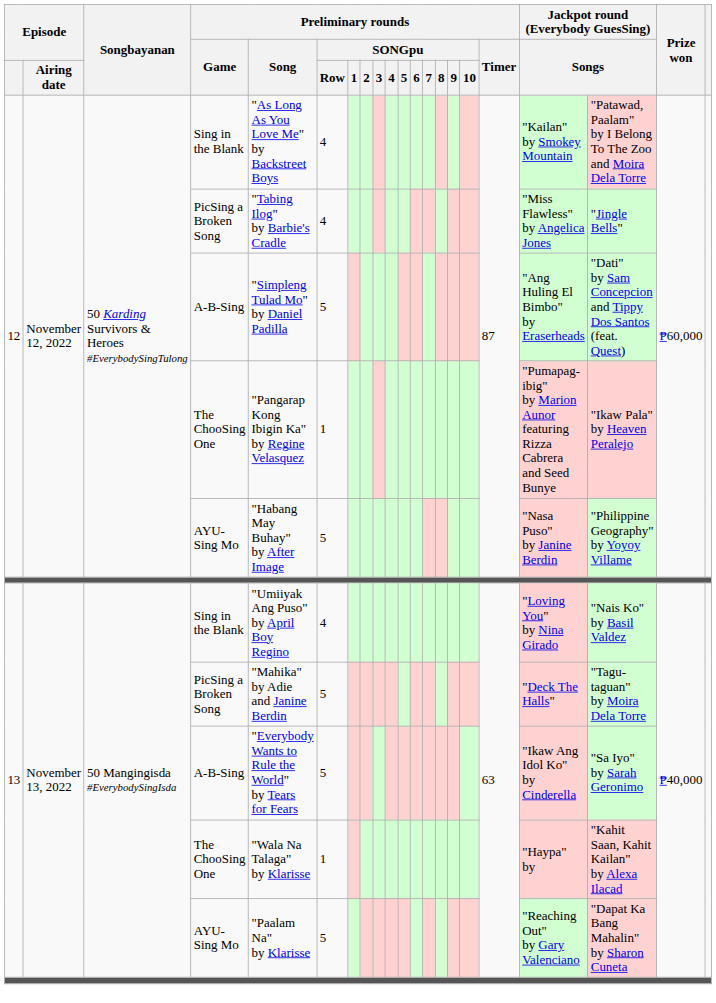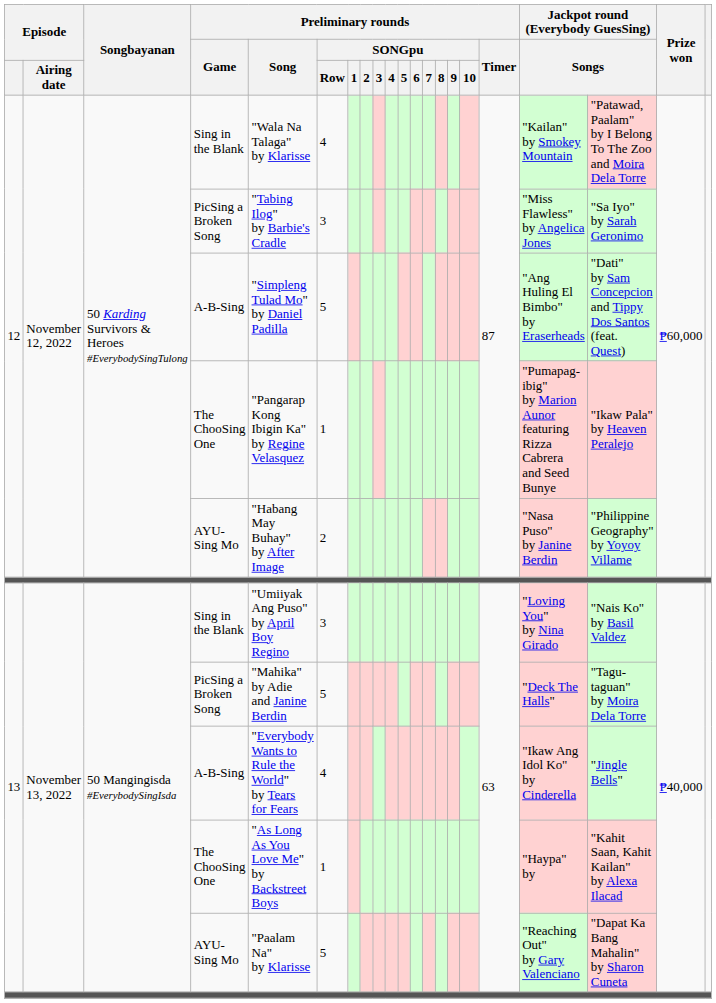(279, 142) "As Long As You Love Me" by Backstreet Boys -> (281, 142) "Wala Na Talaga" by Klarisse
(323, 220) 4 -> (323, 220) 3
(609, 220) "Jingle Bells" -> (617, 220) "Sa Iyo" by Sarah Geronimo
(323, 537) 5 -> (323, 537) 2
(323, 622) 4 -> (323, 622) 3
(323, 773) 5 -> (323, 773) 4
(617, 773) "Sa Iyo" by Sarah Geronimo -> (609, 773) "Jingle Bells"
(281, 859) "Wala Na Talaga" by Klarisse -> (279, 866) "As Long As You Love Me" by Backstreet Boys
